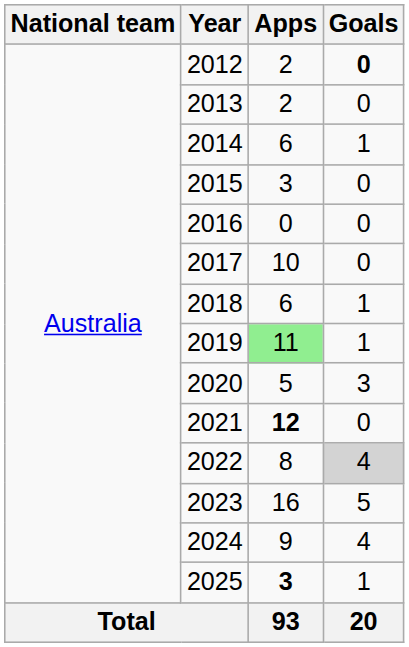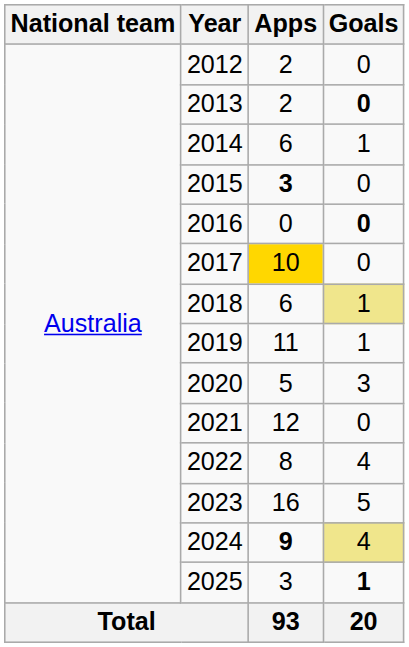(364, 64) bold -> (364, 64) normal
(364, 104) normal -> (364, 104) bold
(286, 183) normal -> (286, 183) bold
(364, 223) normal -> (364, 223) bold
(286, 263) no background -> (286, 263) gold background
(364, 303) no background -> (364, 303) khaki background
(286, 343) lightgreen background -> (286, 343) no background
(286, 422) bold -> (286, 422) normal
(364, 462) lightgrey background -> (364, 462) no background
(286, 542) normal -> (286, 542) bold
(364, 542) no background -> (364, 542) khaki background
(286, 582) bold -> (286, 582) normal
(364, 582) normal -> (364, 582) bold
